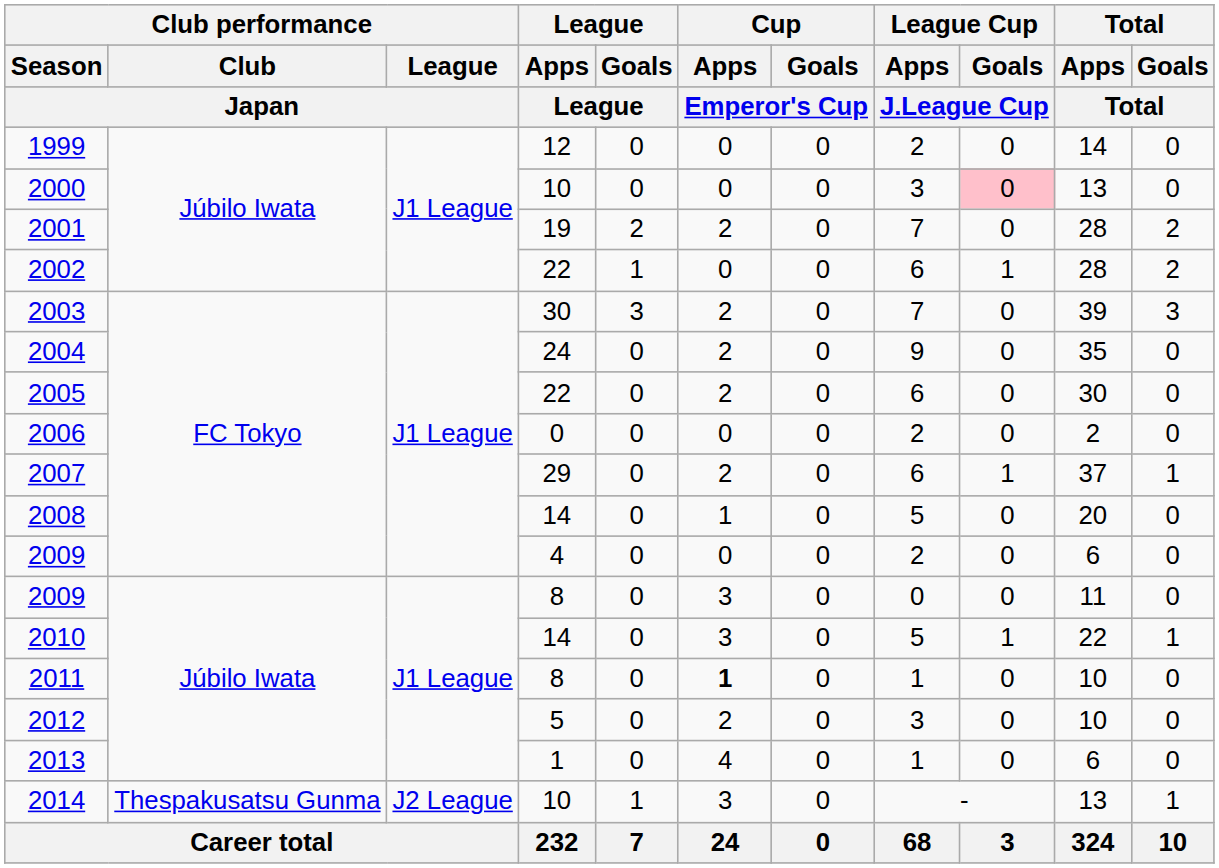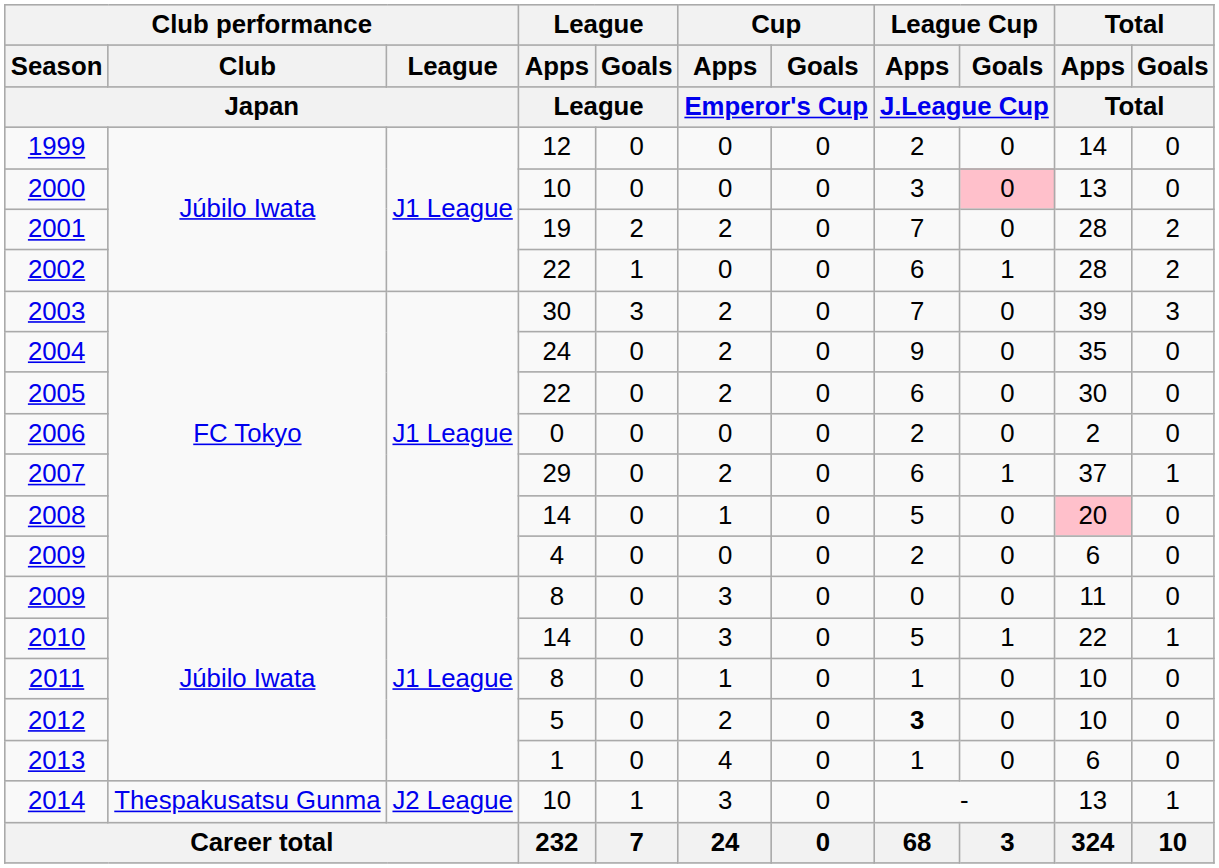(1093, 515) no background -> (1093, 515) pink background
(725, 678) bold -> (725, 678) normal
(917, 719) normal -> (917, 719) bold
